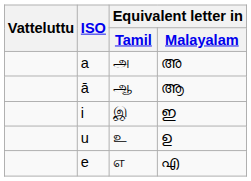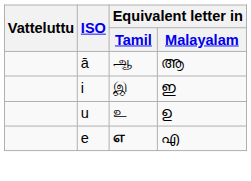- row: (85, 63)
(118, 162) normal -> (118, 137) bold
